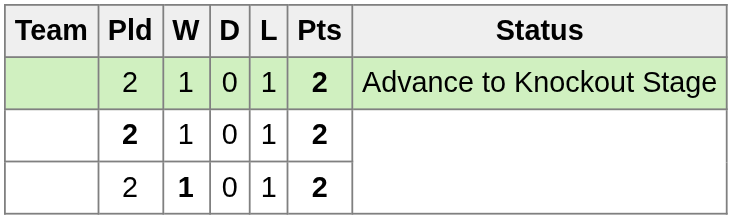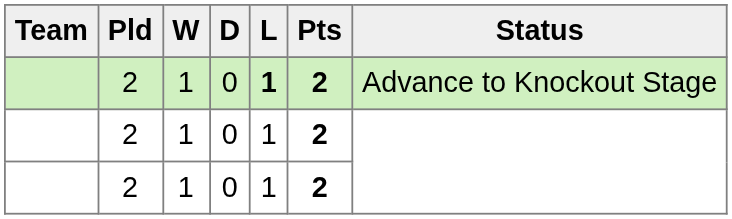(269, 82) normal -> (269, 82) bold
(130, 134) bold -> (130, 134) normal
(186, 187) bold -> (186, 187) normal
